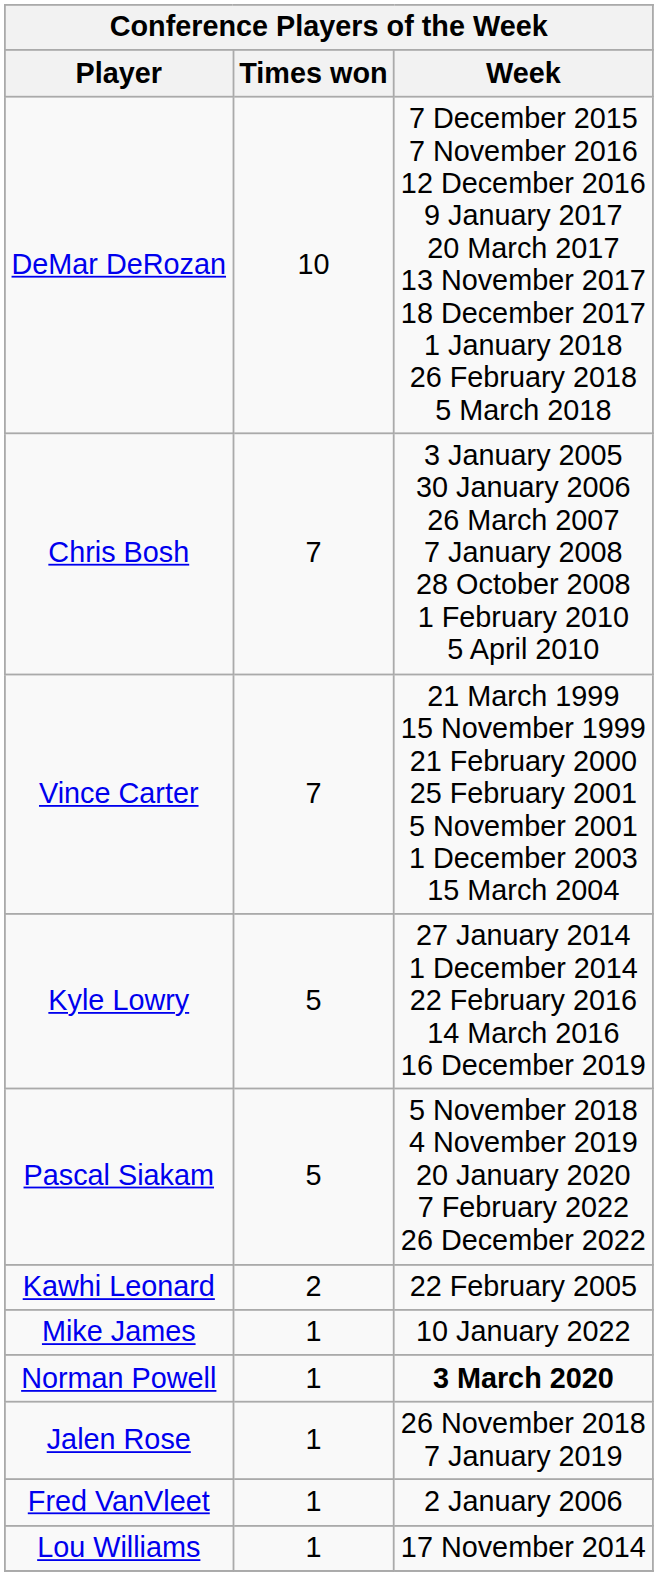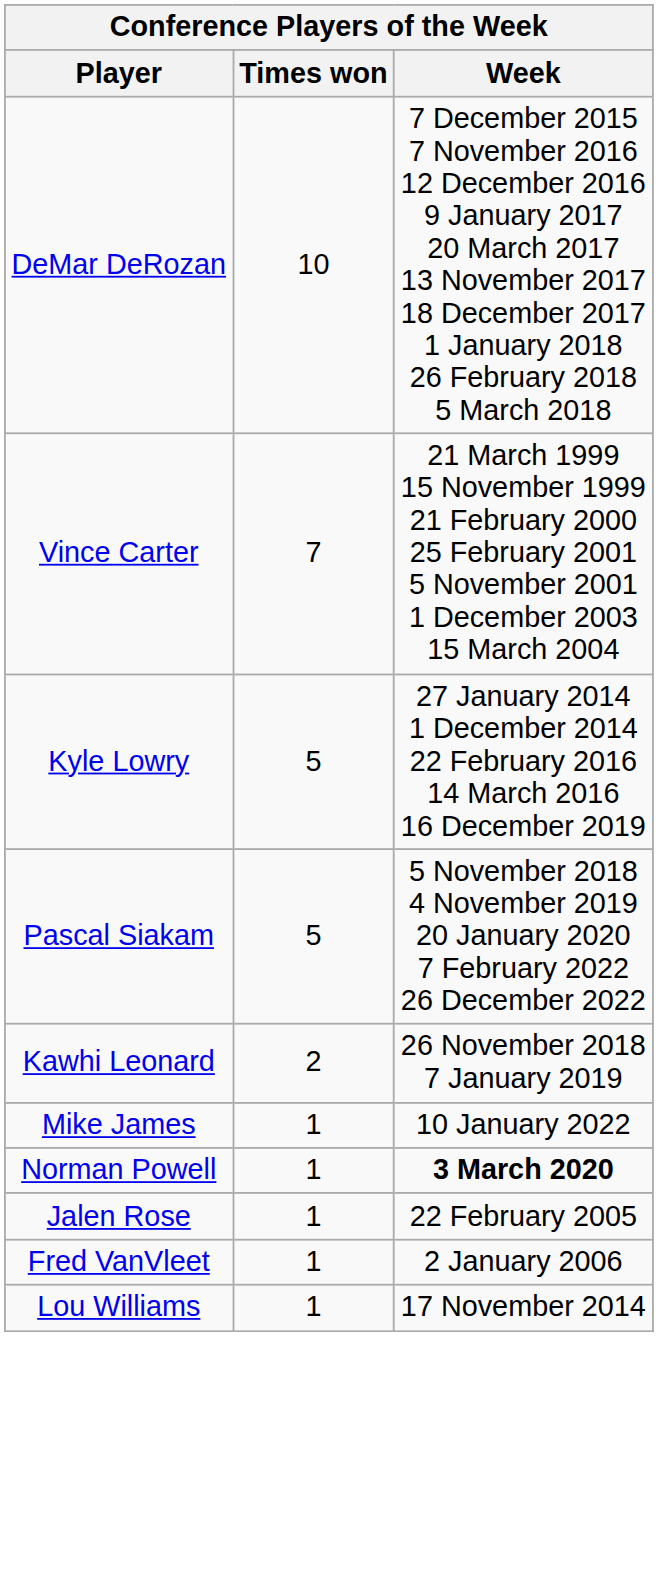- row: (119, 553)
(523, 1286) 22 February 2005 -> (523, 1062) 26 November 2018 7 January 2019
(523, 1439) 26 November 2018 7 January 2019 -> (523, 1216) 22 February 2005
